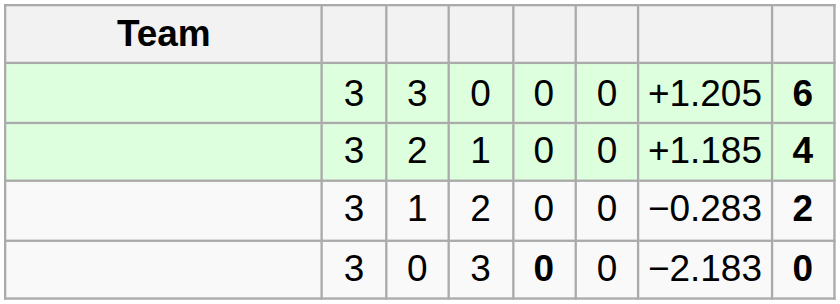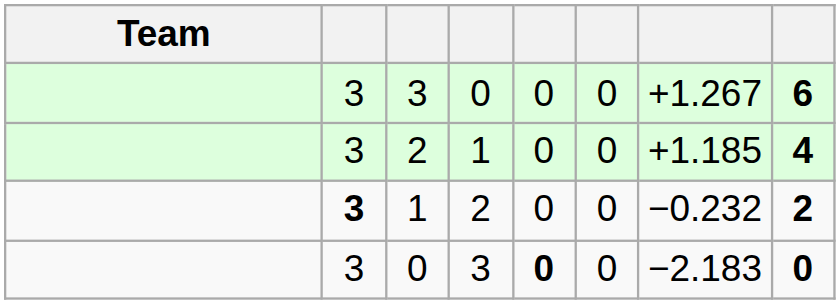(705, 92) +1.205 -> (705, 92) +1.267
(354, 209) normal -> (354, 209) bold
(705, 209) −0.283 -> (705, 209) −0.232
